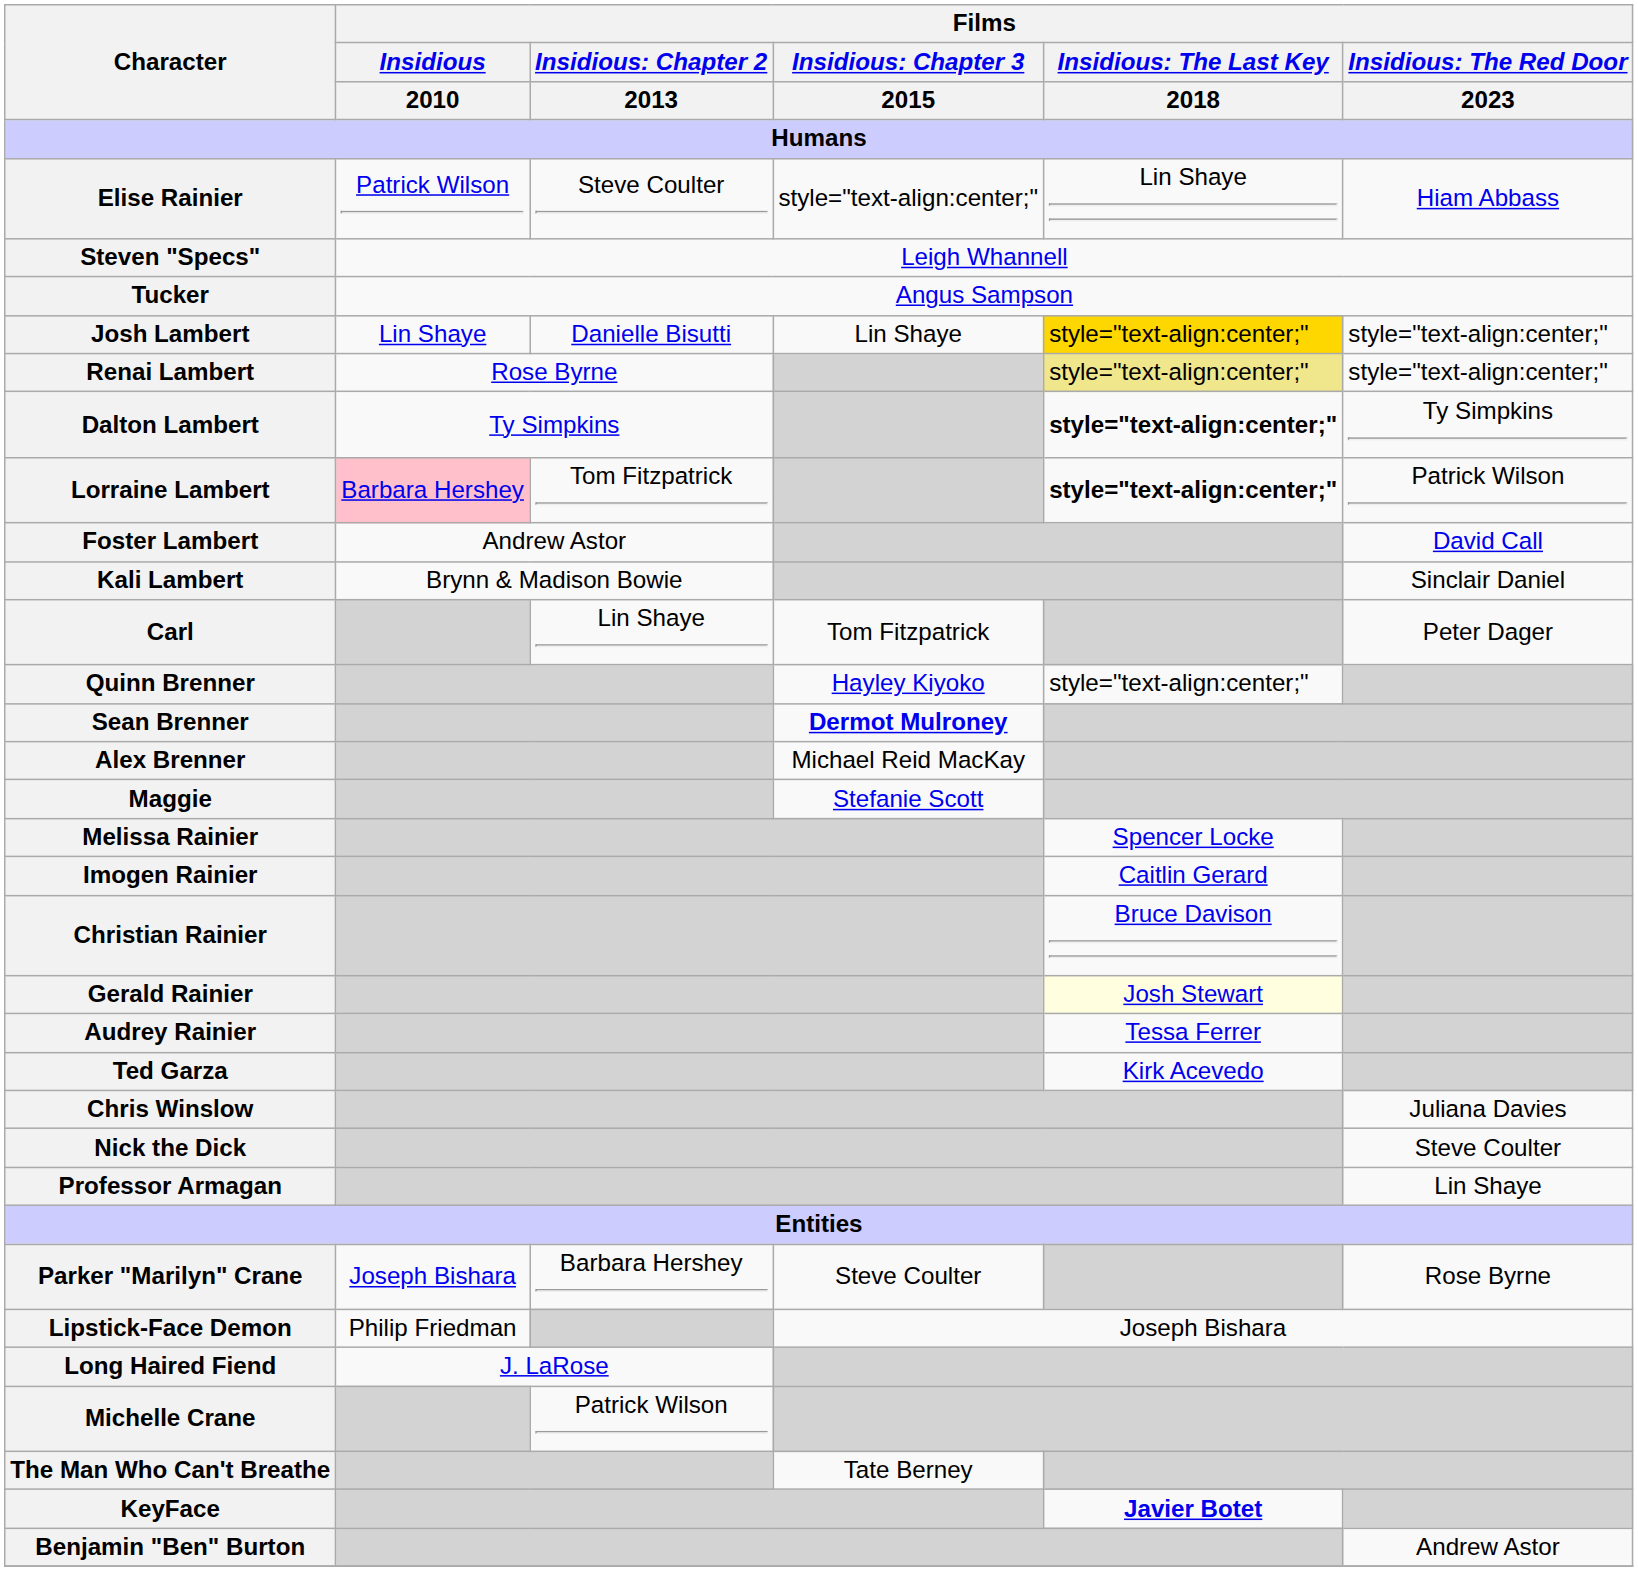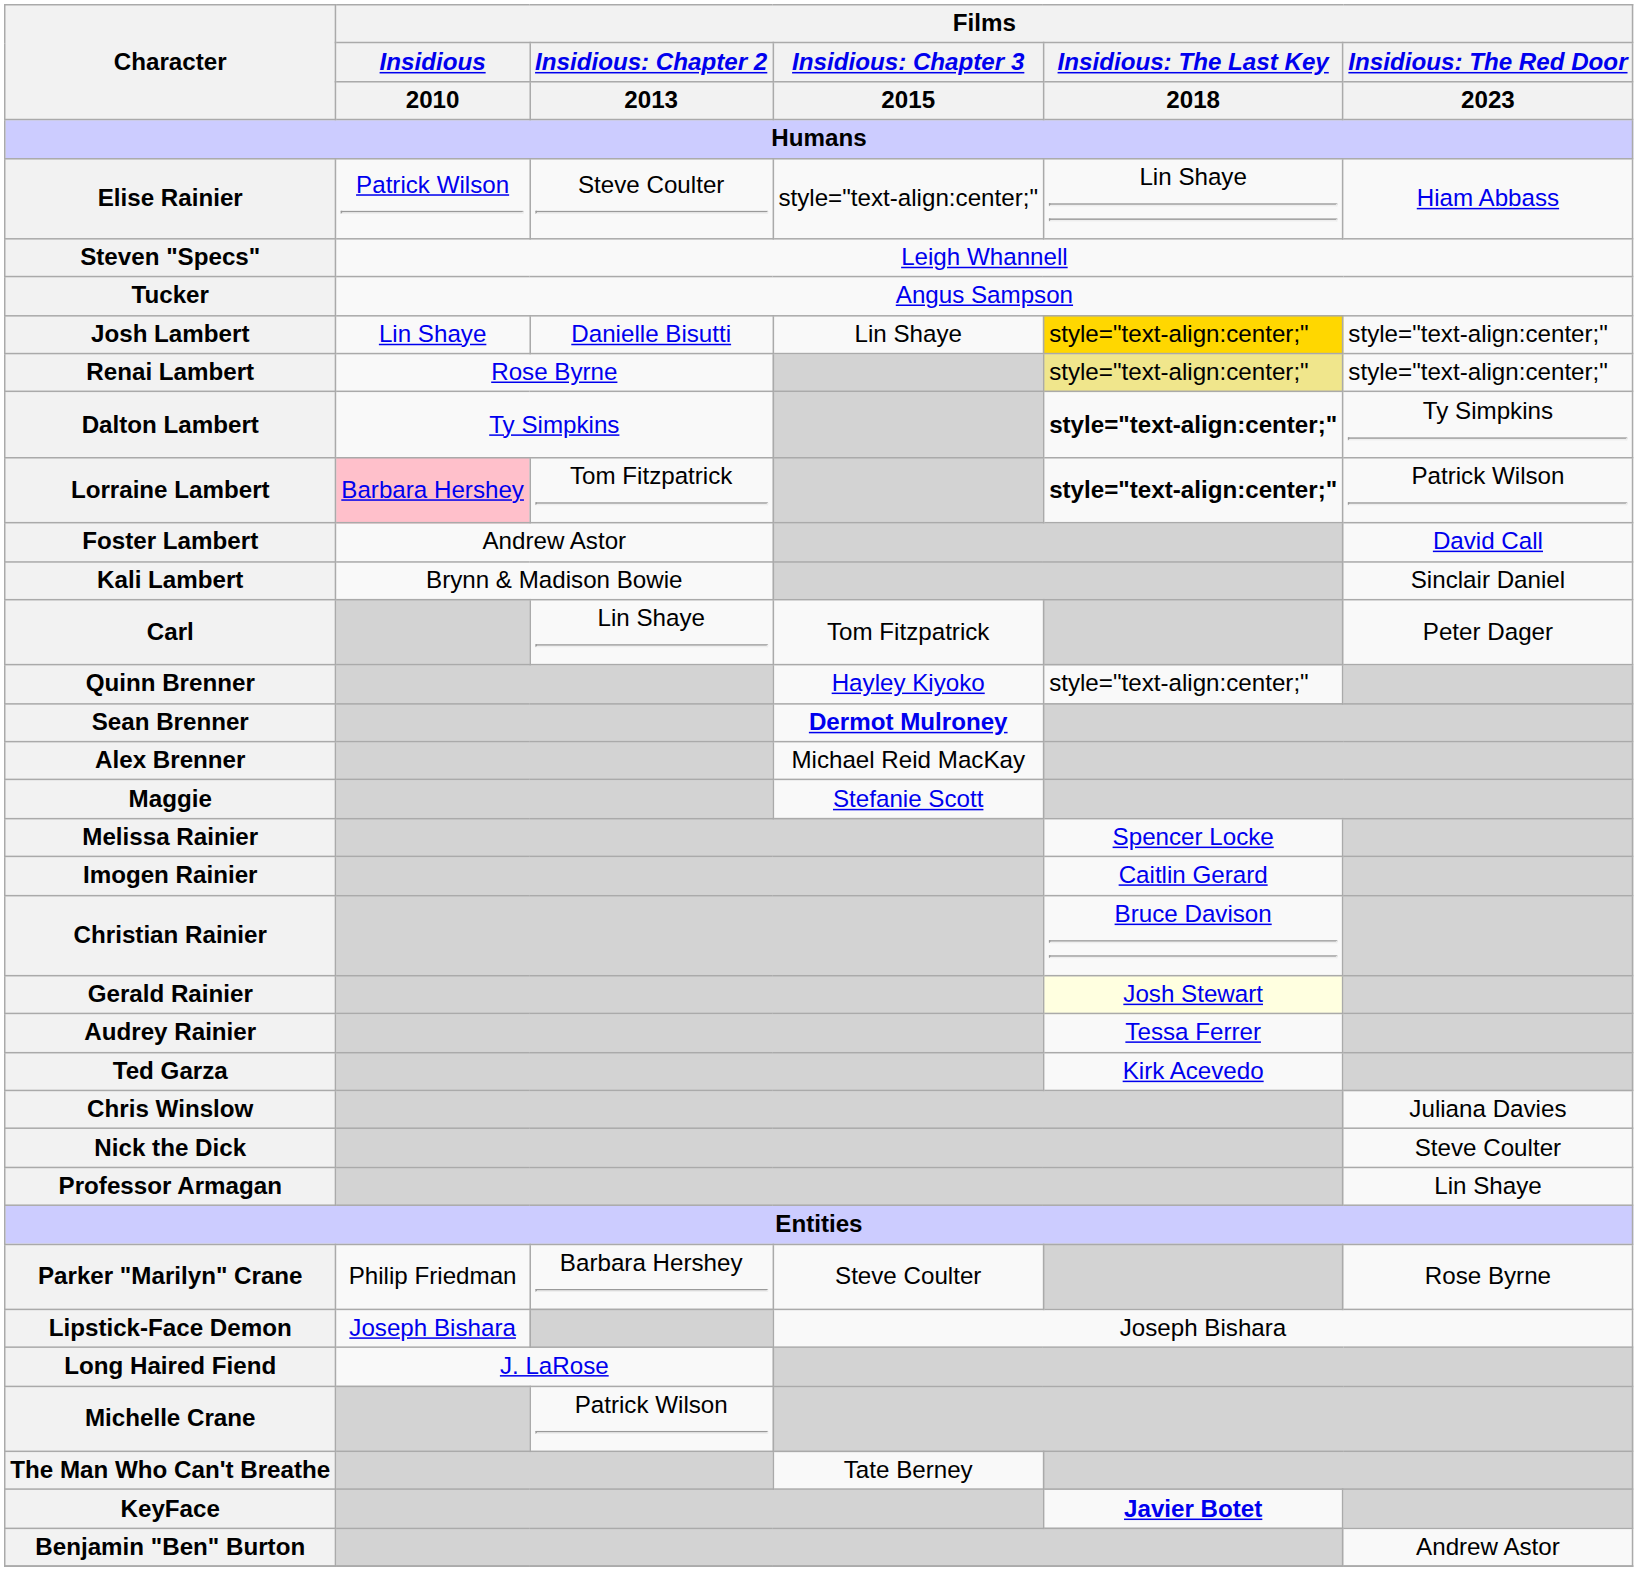(433, 1276) Joseph Bishara -> (433, 1276) Philip Friedman
(433, 1328) Philip Friedman -> (433, 1328) Joseph Bishara
